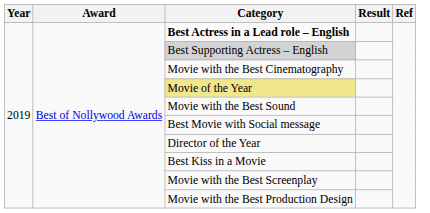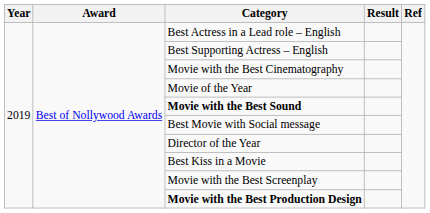(258, 32) bold -> (254, 32) normal
(248, 50) lightgrey background -> (248, 50) no background
(210, 87) khaki background -> (210, 87) no background
(232, 106) normal -> (234, 106) bold
(260, 198) normal -> (265, 198) bold
